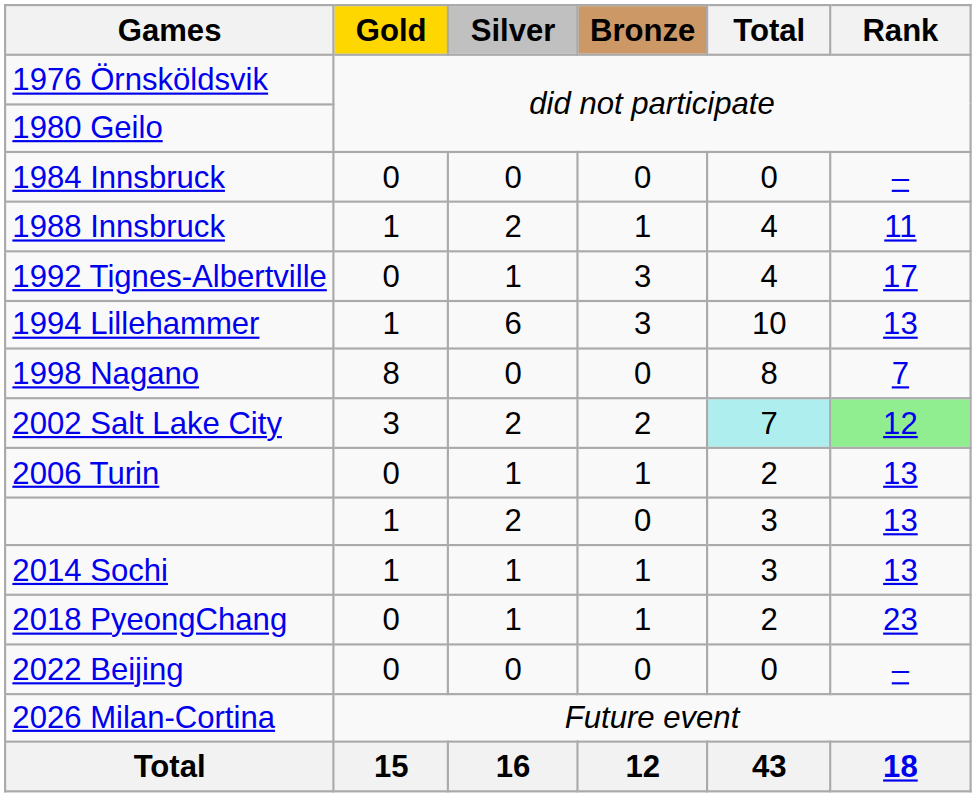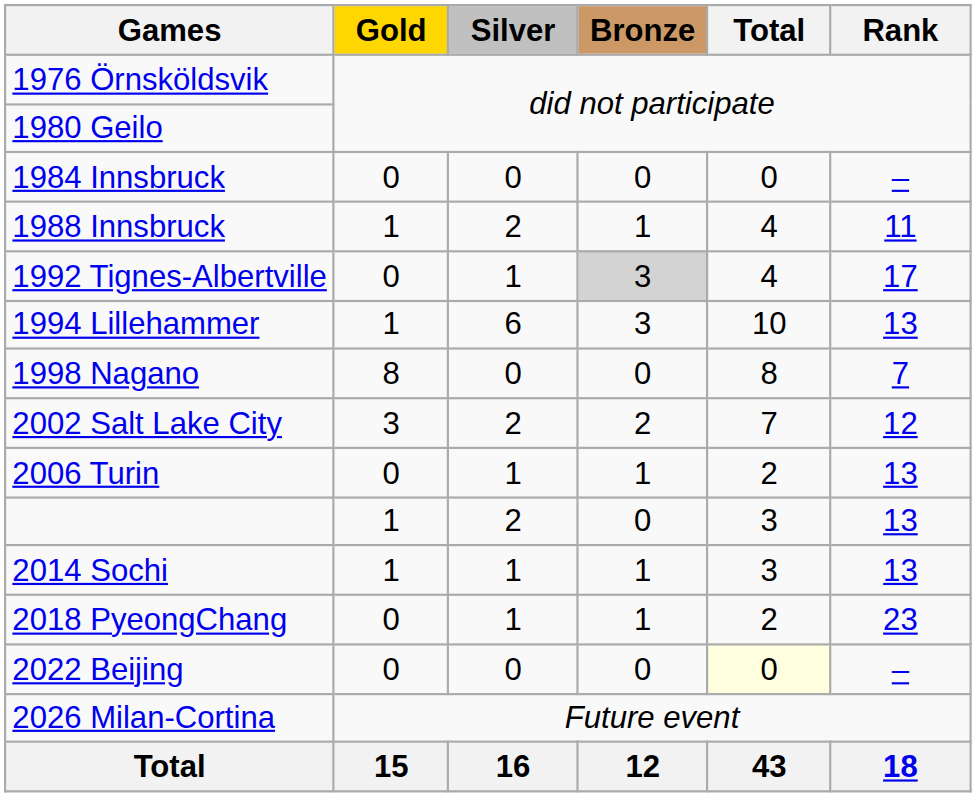(643, 276) no background -> (643, 276) lightgrey background
(769, 423) paleturquoise background -> (769, 423) no background
(900, 423) lightgreen background -> (900, 423) no background
(769, 669) no background -> (769, 669) lightyellow background
